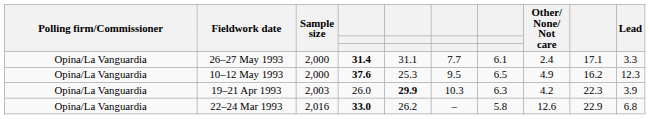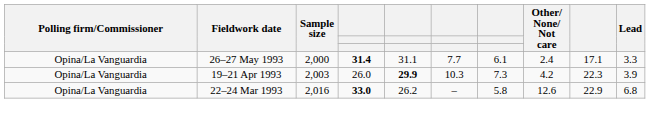- row: (246, 75)
(500, 91) 6.3 -> (500, 75) 7.3
